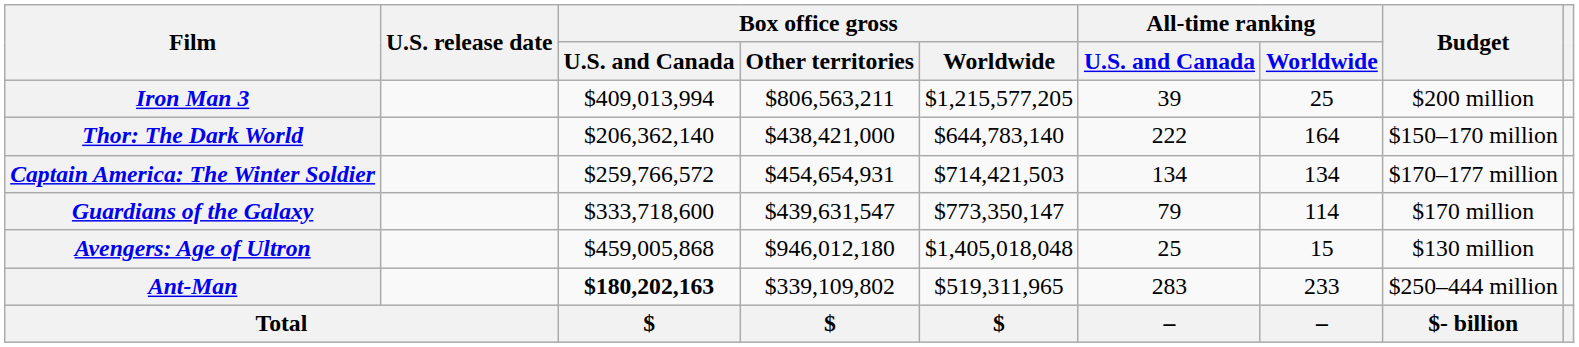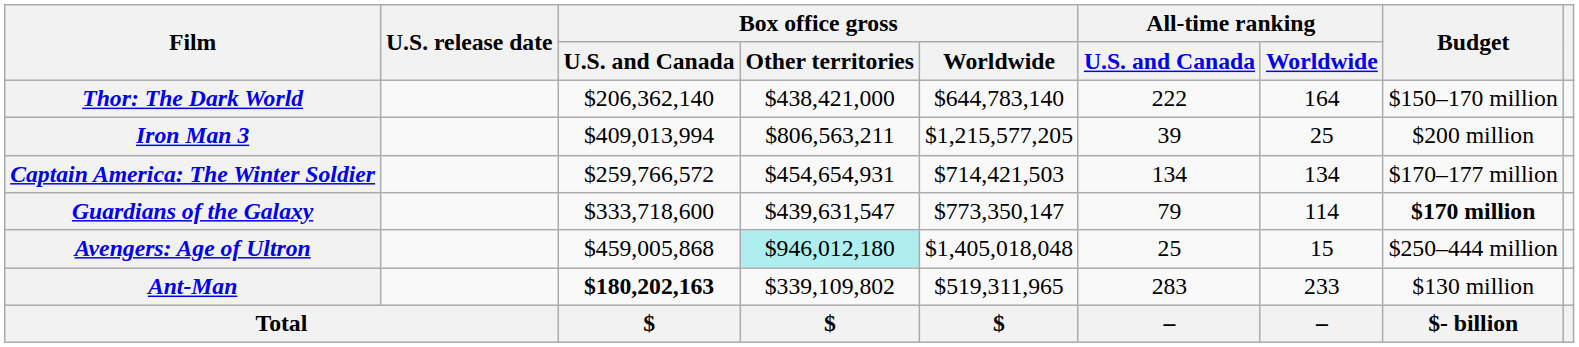rows swapped: (193, 98) <-> (193, 135)
(1473, 211) normal -> (1473, 211) bold
(830, 248) no background -> (830, 248) paleturquoise background
(1473, 248) $130 million -> (1473, 248) $250–444 million
(1473, 286) $250–444 million -> (1473, 286) $130 million
